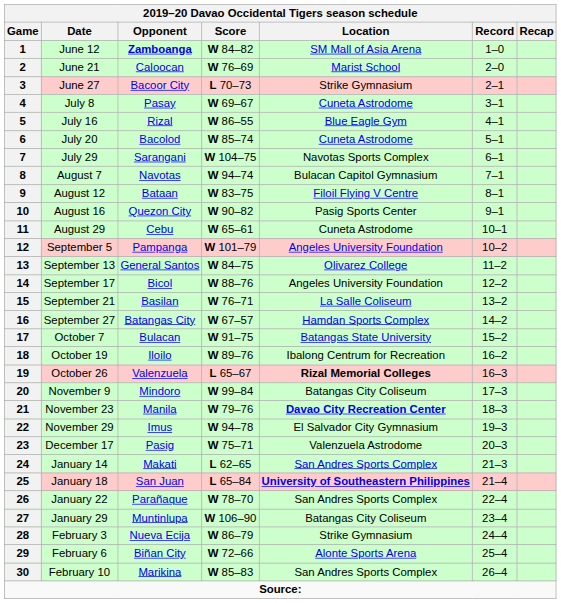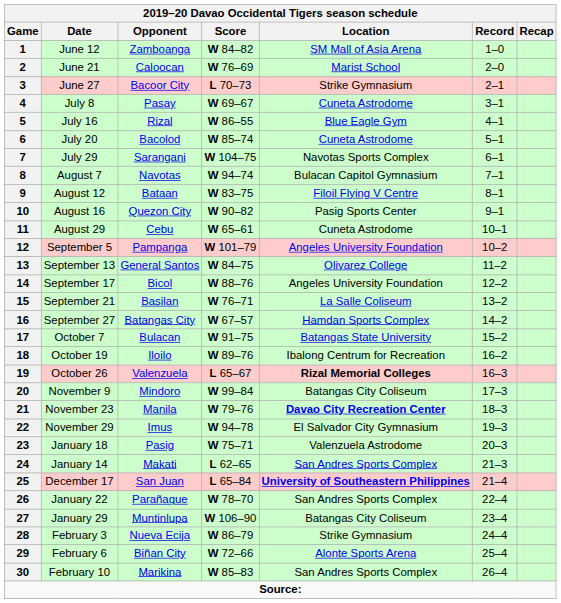(160, 49) bold -> (160, 49) normal
(79, 445) December 17 -> (79, 445) January 18
(79, 481) January 18 -> (79, 481) December 17
